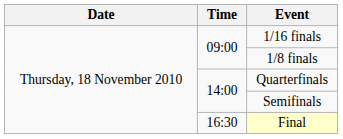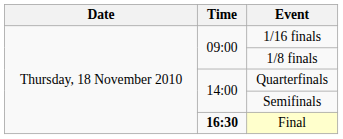(222, 123) normal -> (222, 123) bold
